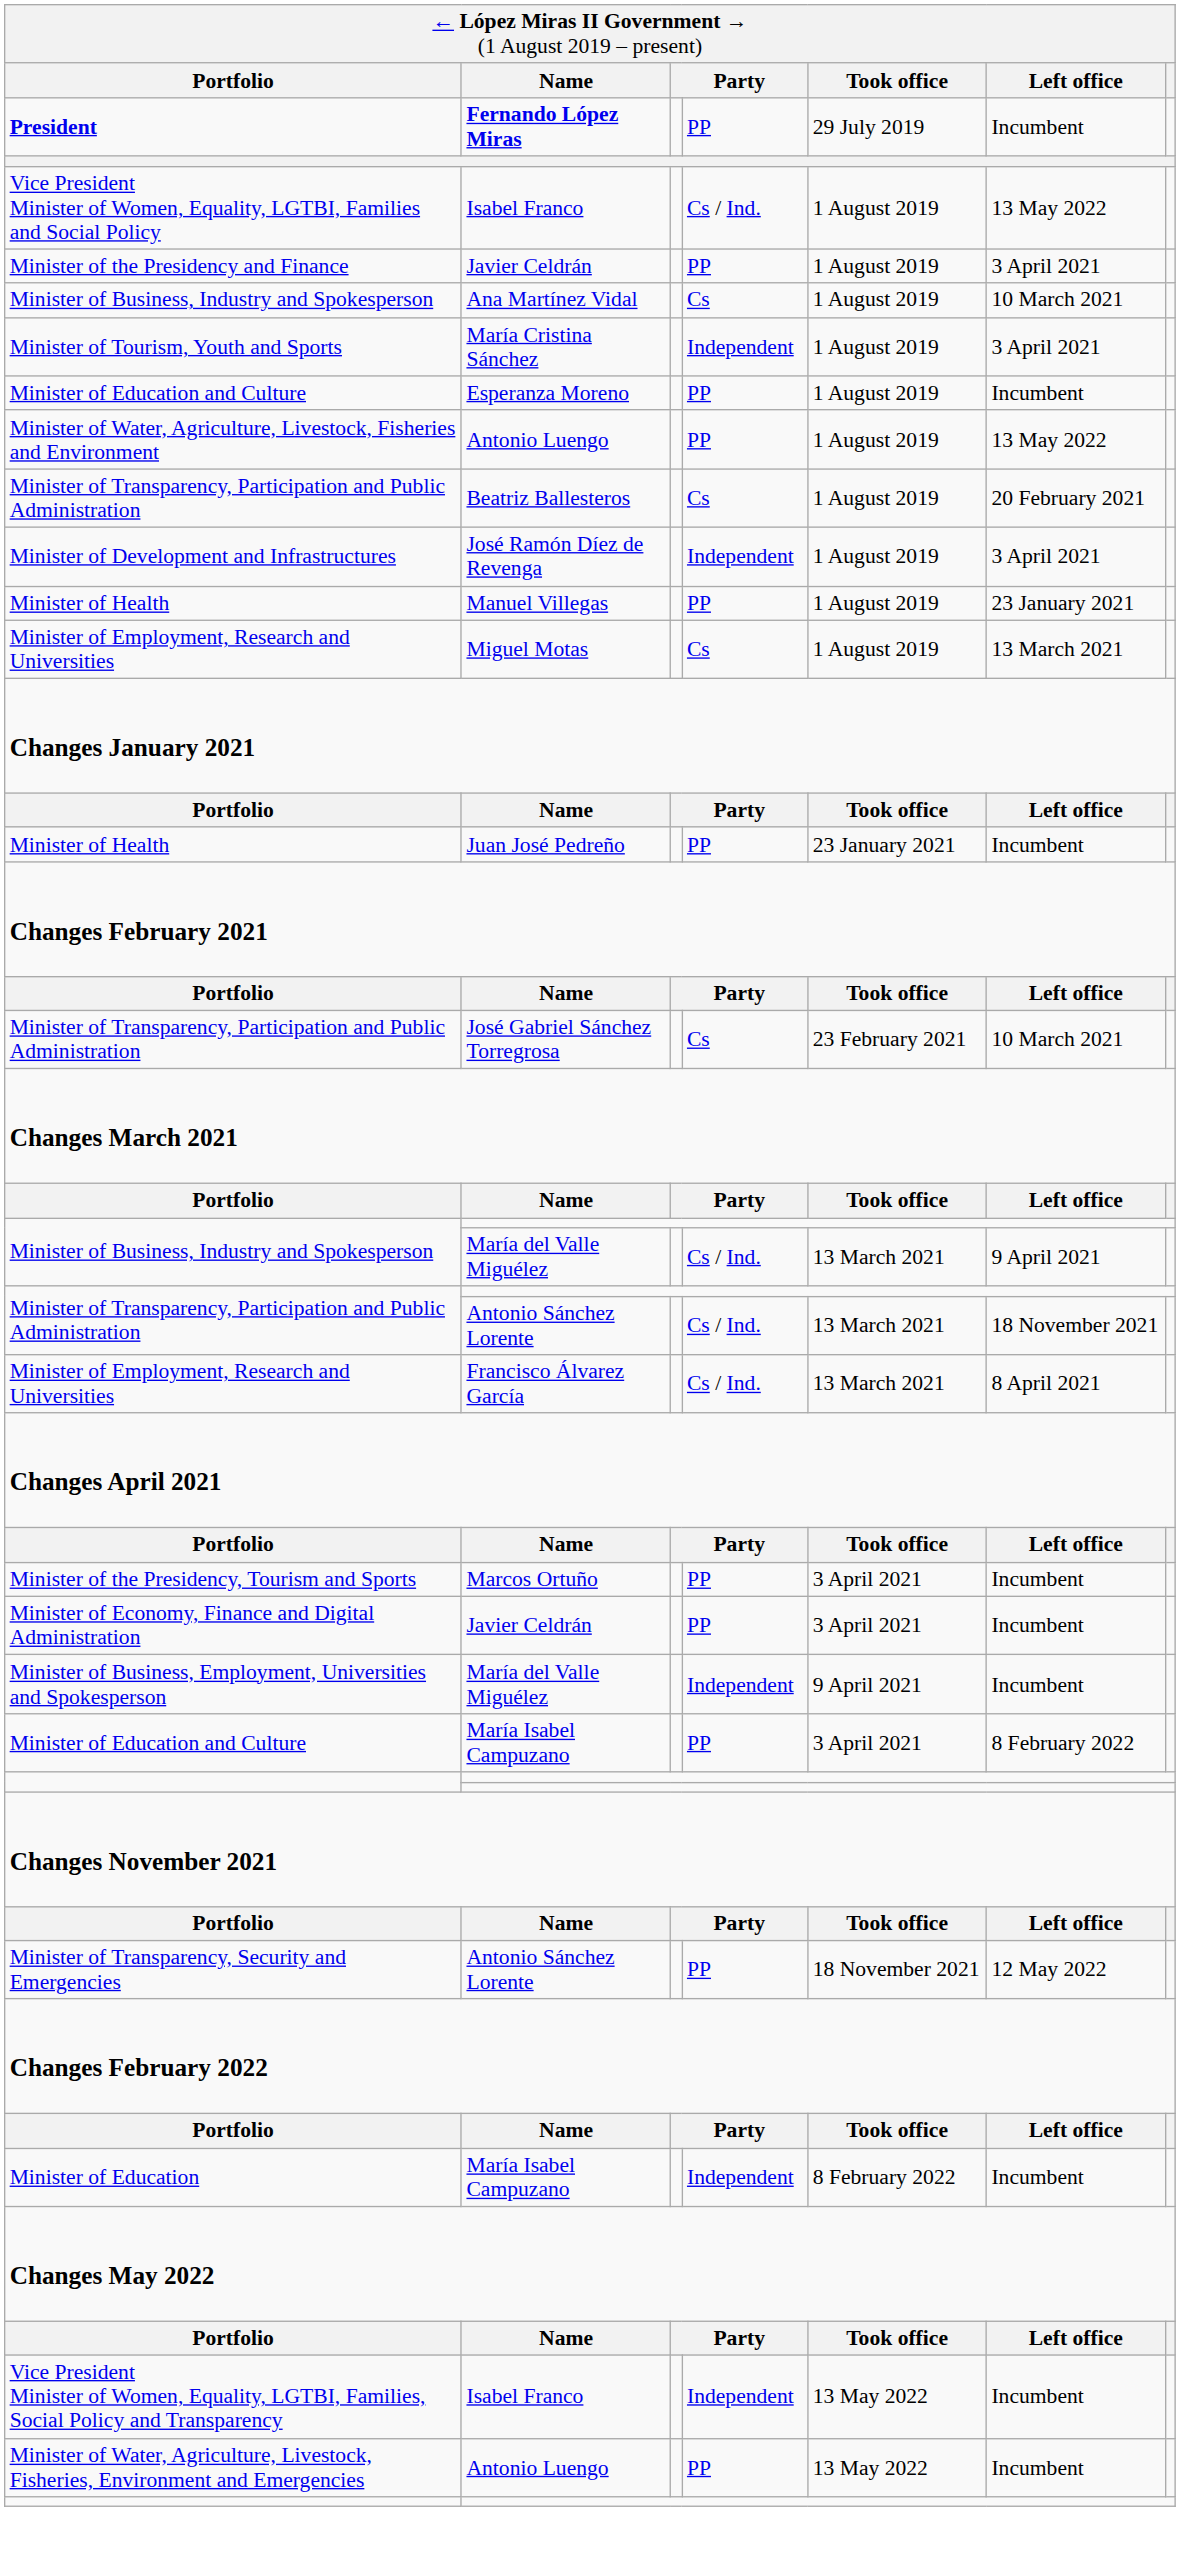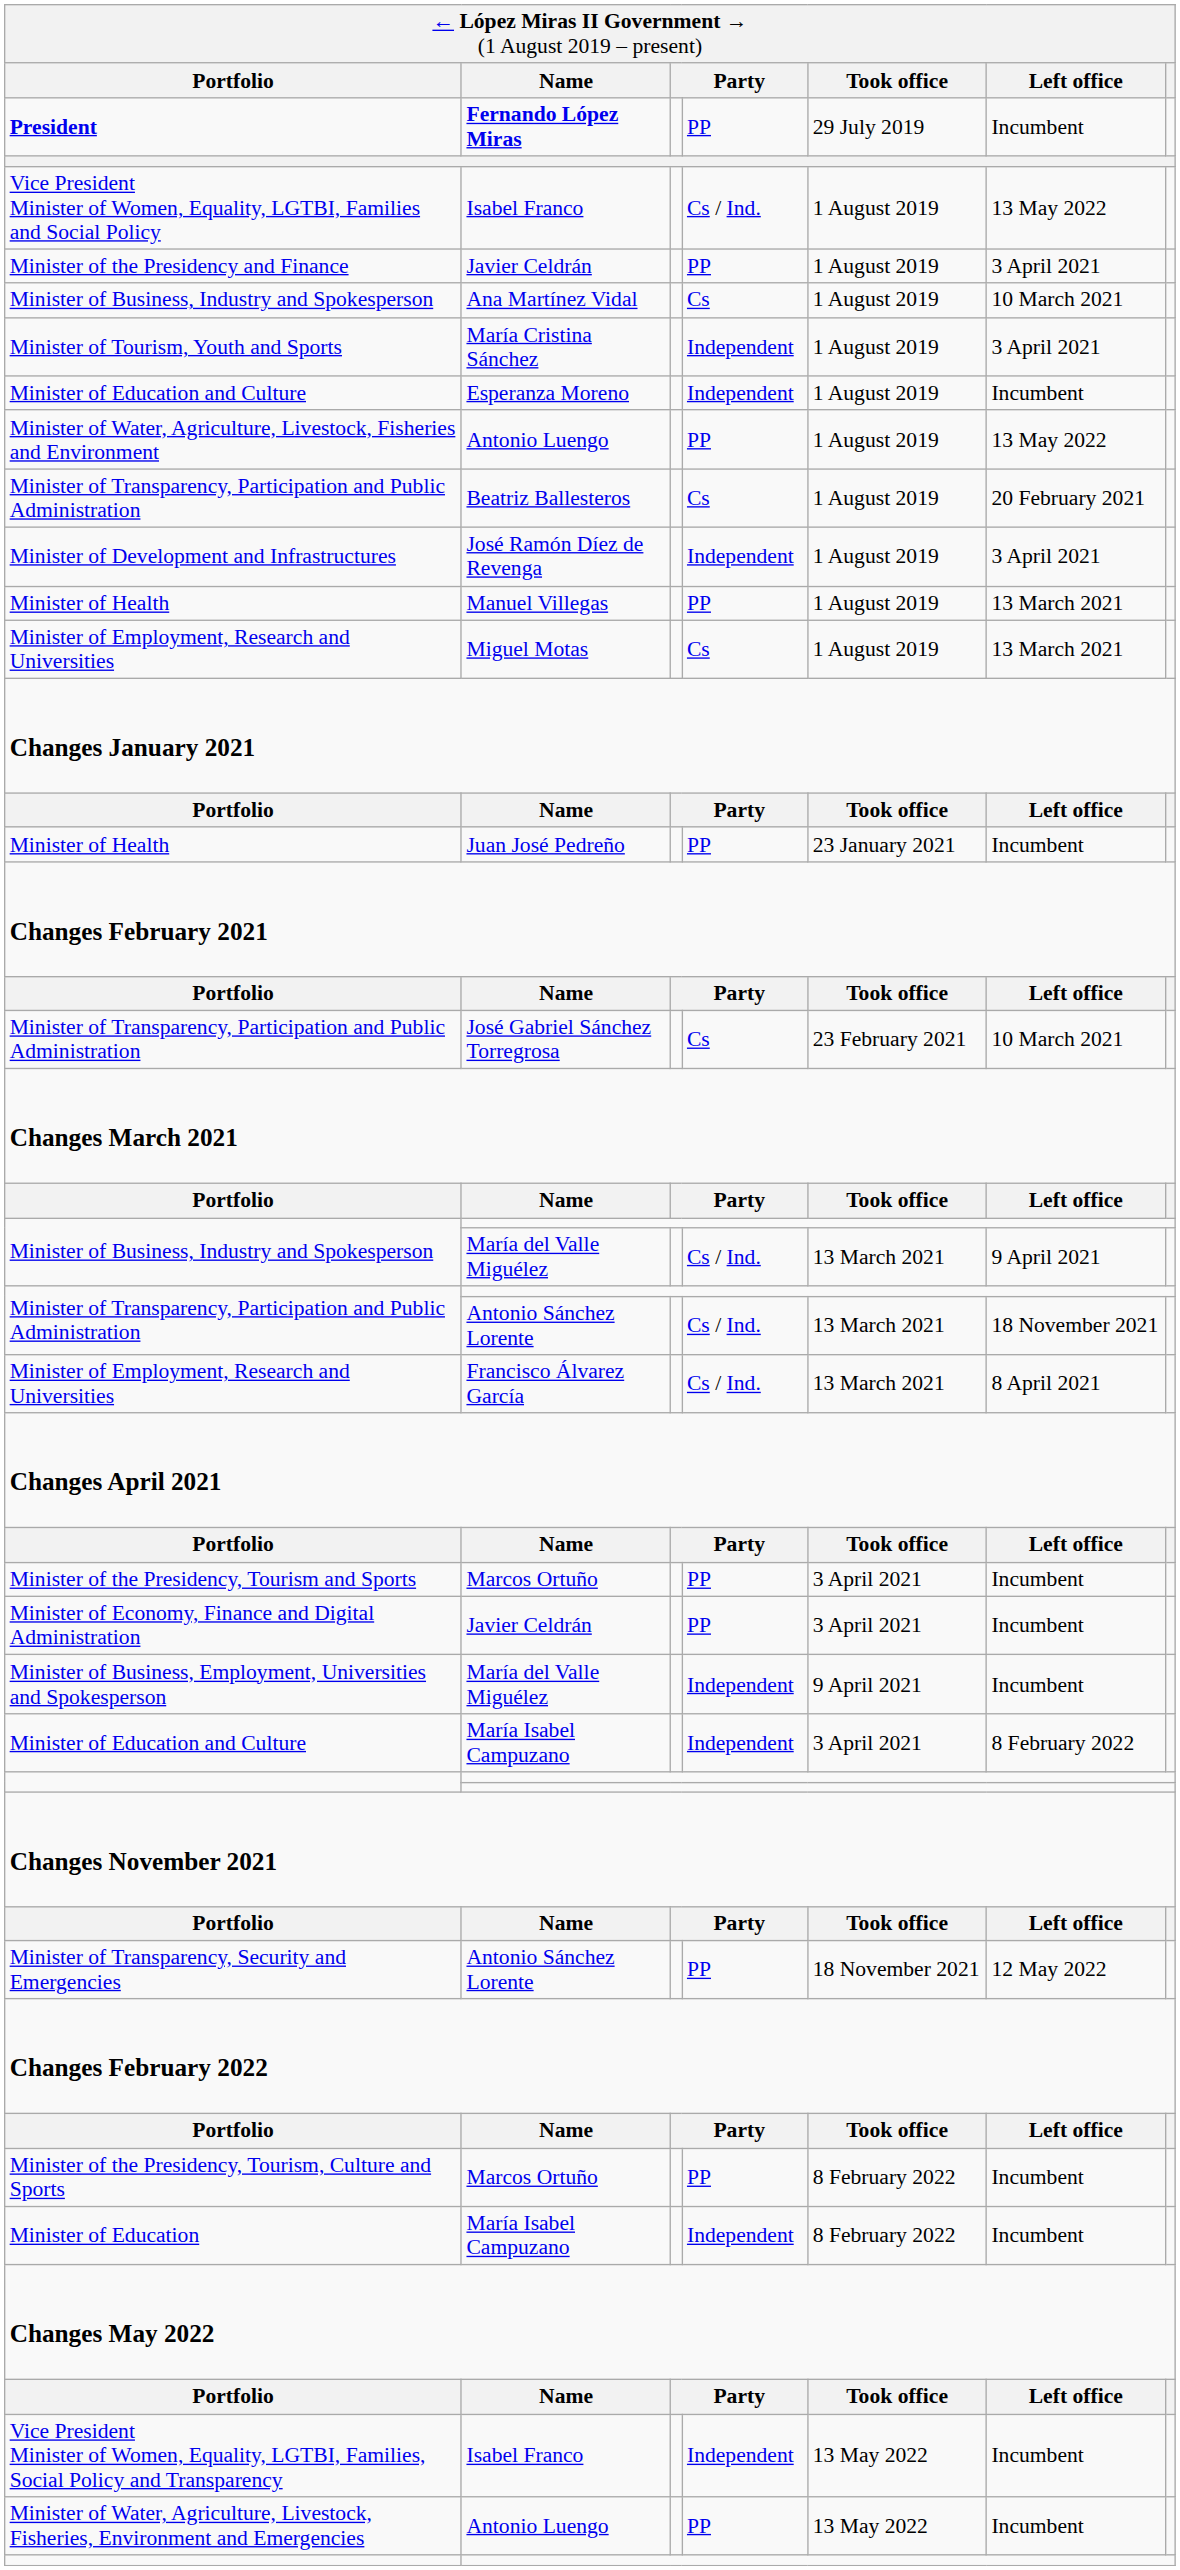(699, 392) PP -> (740, 392) Independent
(1063, 602) 23 January 2021 -> (1057, 602) 13 March 2021
(699, 1742) PP -> (740, 1742) Independent
+ row: (220, 2177)
